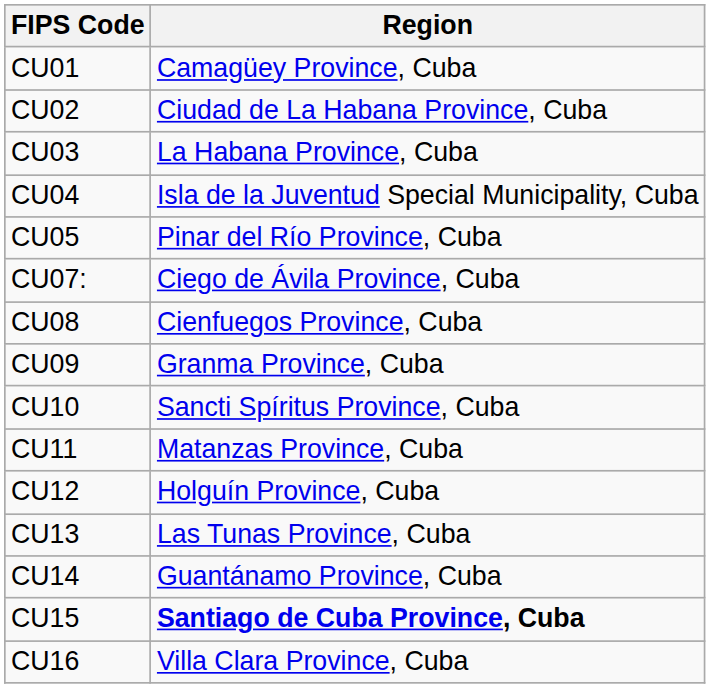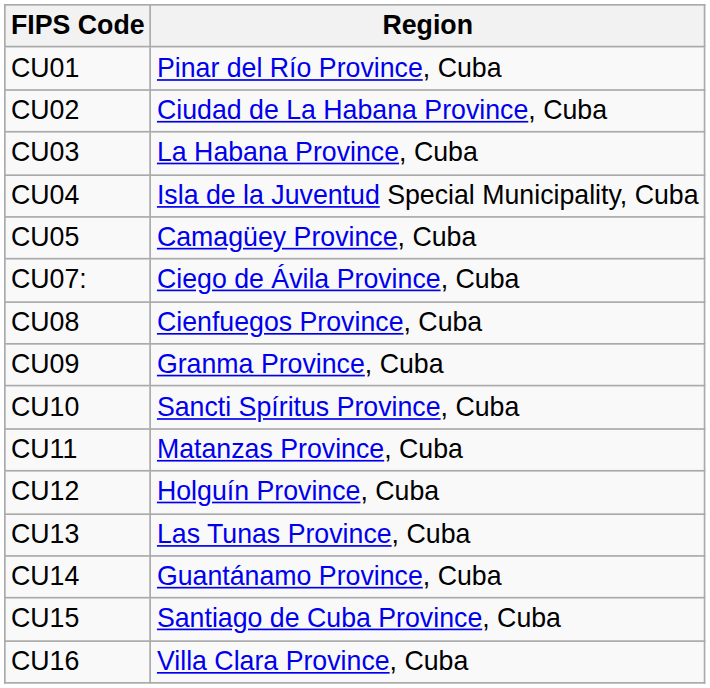(317, 68) Camagüey Province, Cuba -> (329, 68) Pinar del Río Province, Cuba
(329, 237) Pinar del Río Province, Cuba -> (317, 237) Camagüey Province, Cuba
(371, 618) bold -> (359, 618) normal
